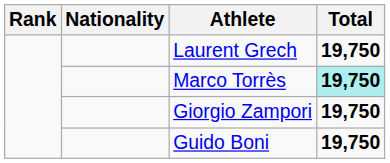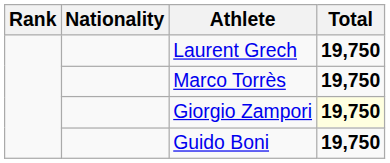(351, 81) paleturquoise background -> (351, 81) no background
(351, 111) no background -> (351, 111) lightyellow background
